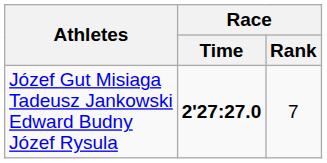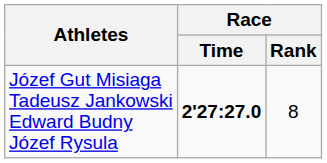(293, 112) 7 -> (293, 112) 8
